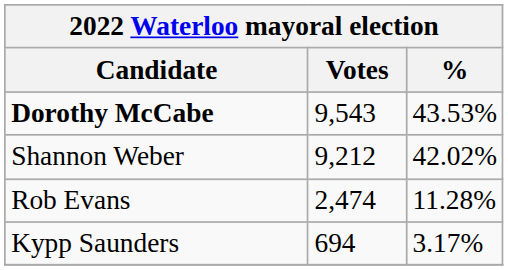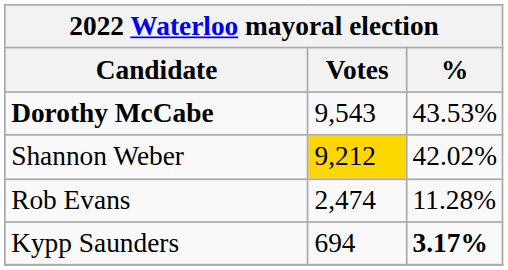(345, 156) no background -> (345, 156) gold background
(448, 243) normal -> (450, 243) bold
